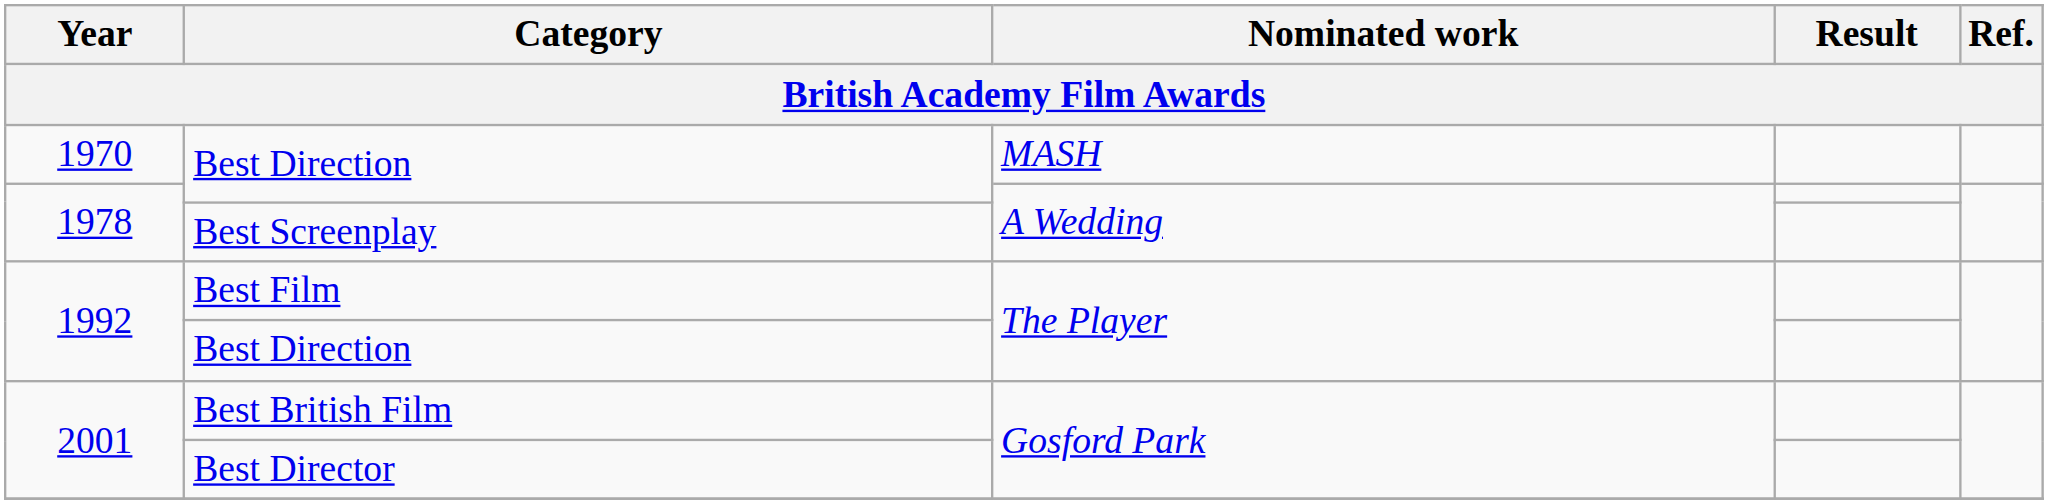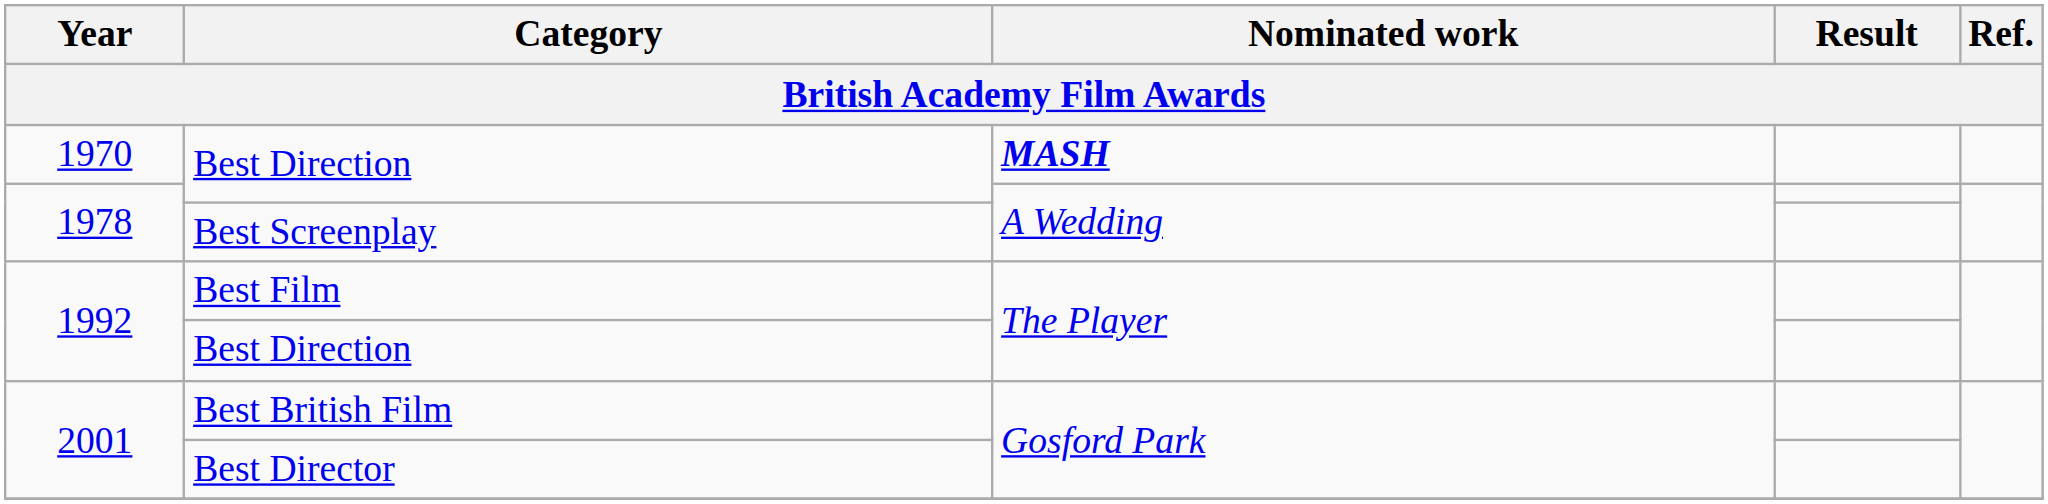(1051, 153) normal -> (1055, 153) bold
